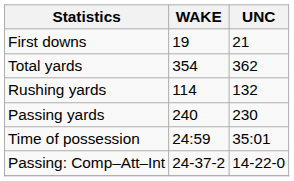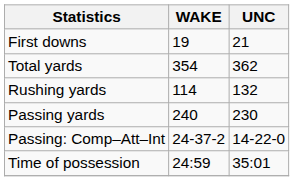rows swapped: (87, 163) <-> (74, 138)
